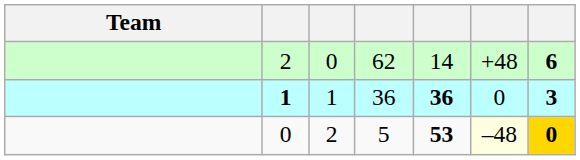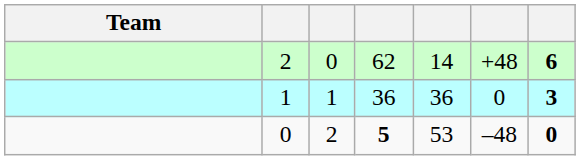(286, 97) bold -> (286, 97) normal
(442, 97) bold -> (442, 97) normal
(384, 135) normal -> (384, 135) bold
(442, 135) bold -> (442, 135) normal
(499, 135) lightyellow background -> (499, 135) no background
(551, 135) gold background -> (551, 135) no background
